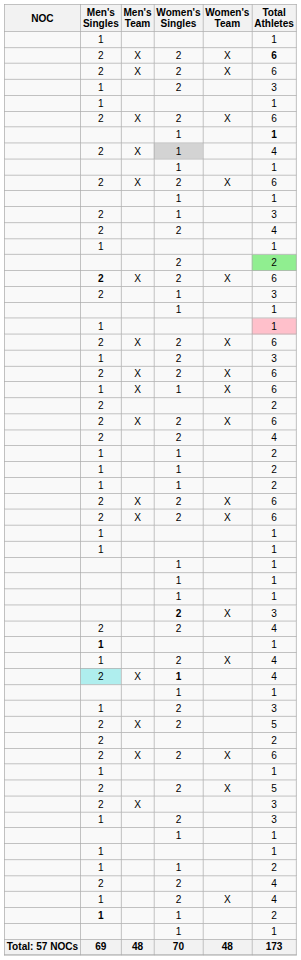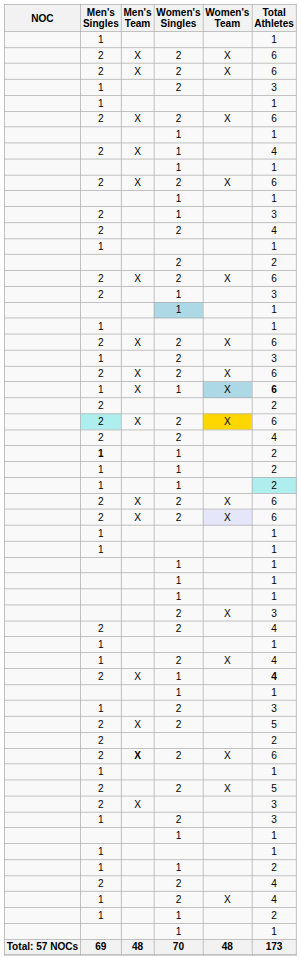(274, 56) bold -> (274, 56) normal
(274, 135) bold -> (274, 135) normal
(178, 151) lightgrey background -> (178, 151) no background
(274, 263) lightgreen background -> (274, 263) no background
(101, 279) bold -> (101, 279) normal
(178, 311) no background -> (178, 311) lightblue background
(274, 326) pink background -> (274, 326) no background
(227, 390) no background -> (227, 390) lightblue background
(274, 390) normal -> (274, 390) bold
(101, 422) no background -> (101, 422) paleturquoise background
(227, 422) no background -> (227, 422) gold background
(101, 454) normal -> (101, 454) bold
(274, 486) no background -> (274, 486) paleturquoise background
(227, 518) no background -> (227, 518) lavender background
(178, 613) bold -> (178, 613) normal
(101, 645) bold -> (101, 645) normal
(101, 677) paleturquoise background -> (101, 677) no background
(178, 677) bold -> (178, 677) normal
(274, 677) normal -> (274, 677) bold
(138, 756) normal -> (138, 756) bold
(101, 916) bold -> (101, 916) normal
